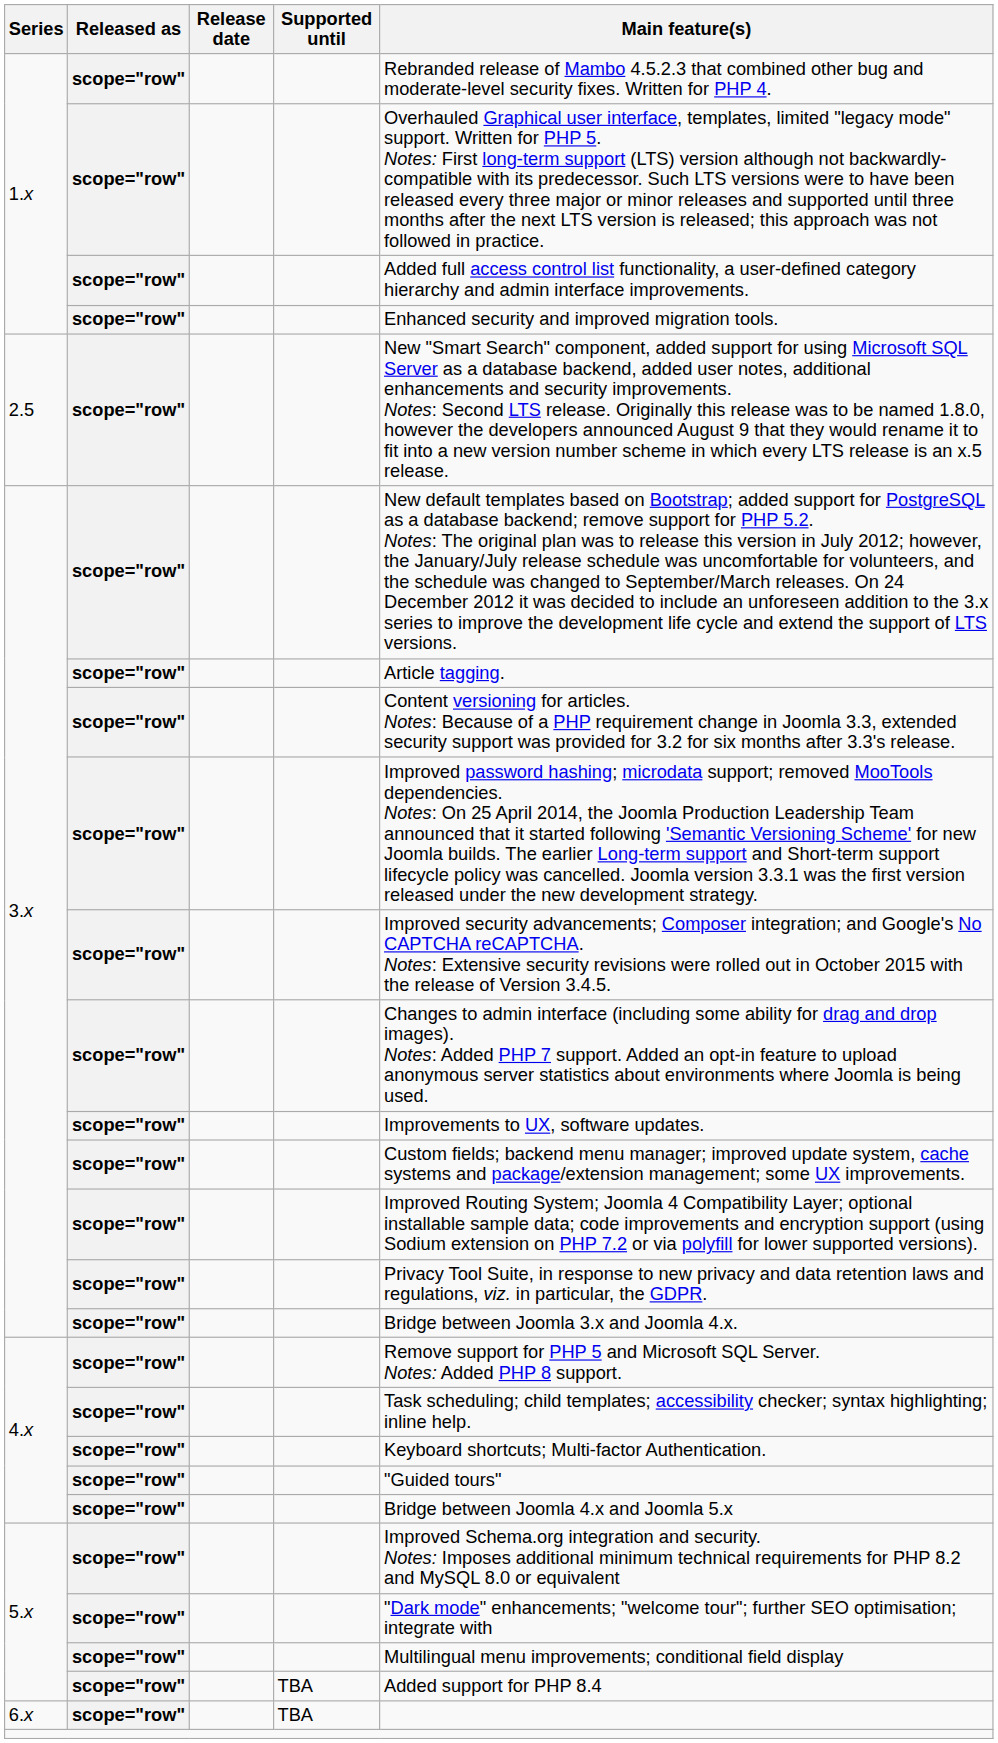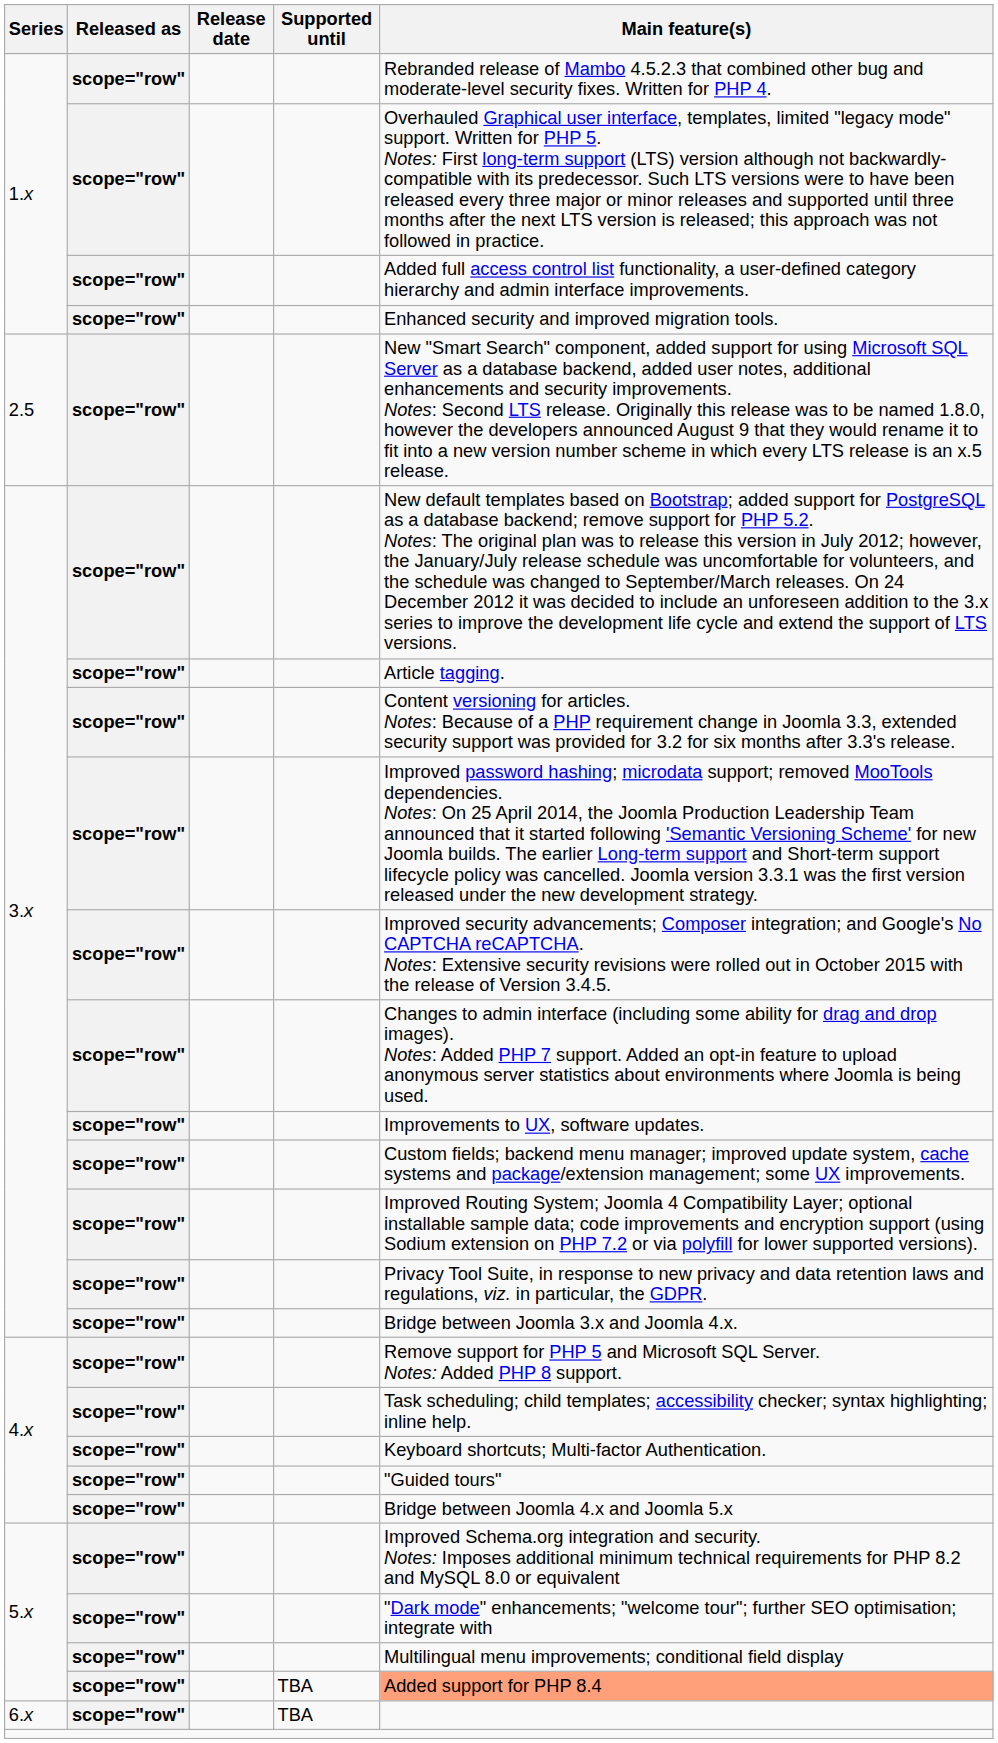(493, 1686) no background -> (493, 1686) lightsalmon background
